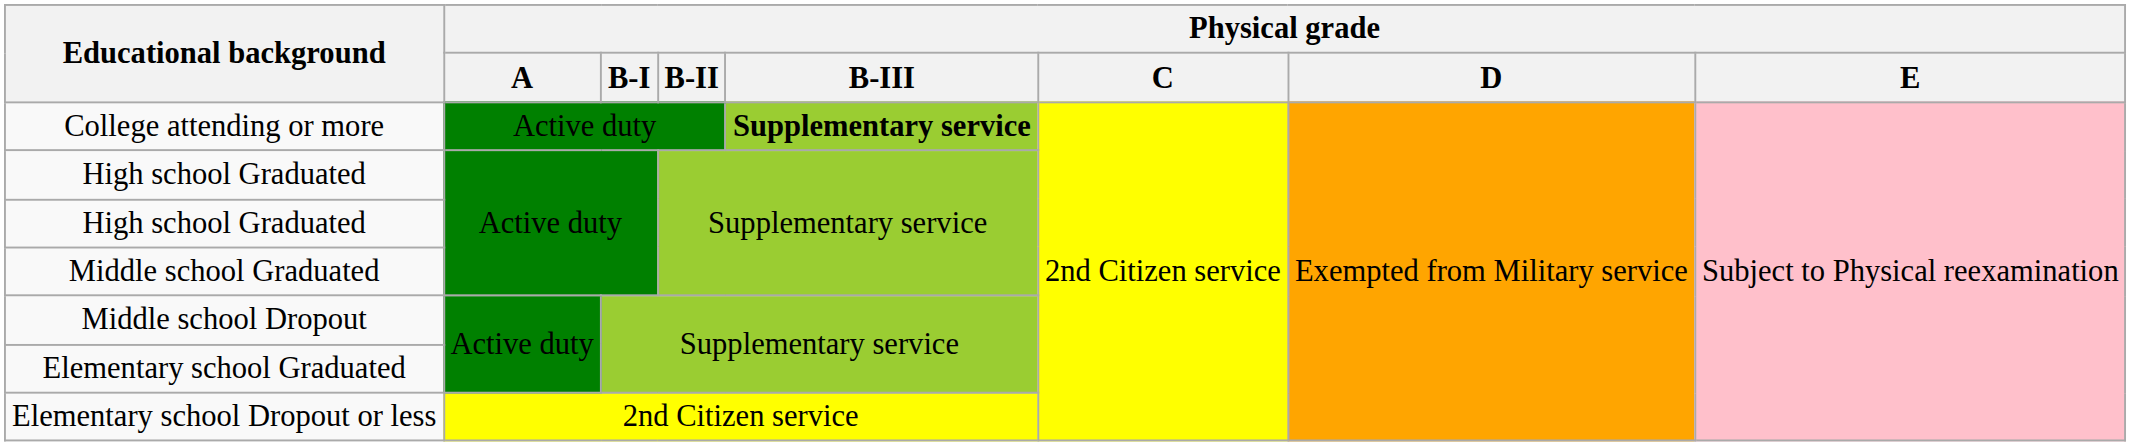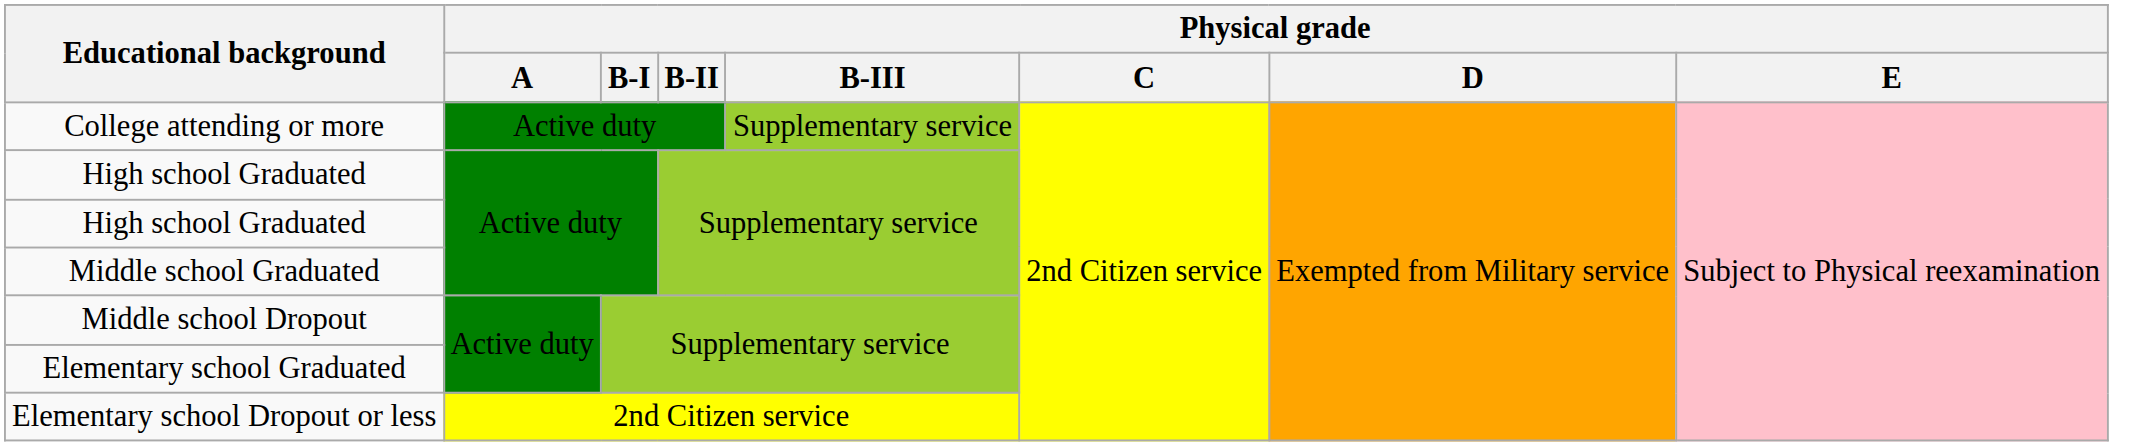(882, 125) bold -> (873, 125) normal
